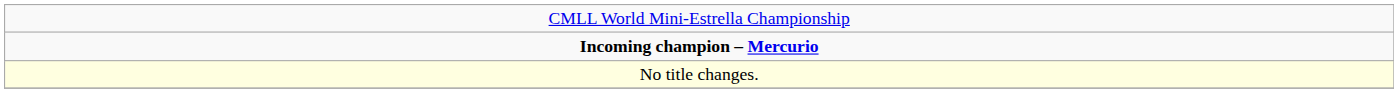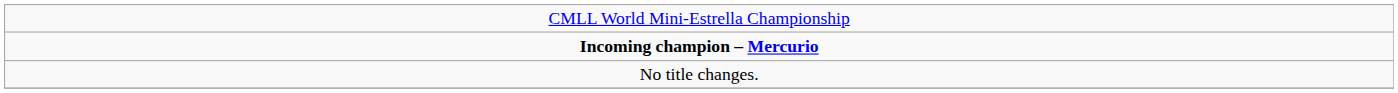(699, 74) lightyellow background -> (699, 74) no background
